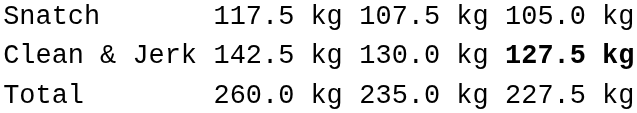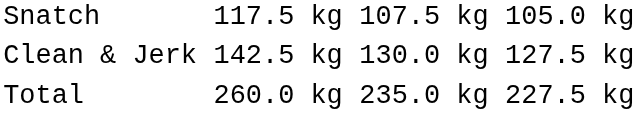(570, 56) bold -> (570, 56) normal
